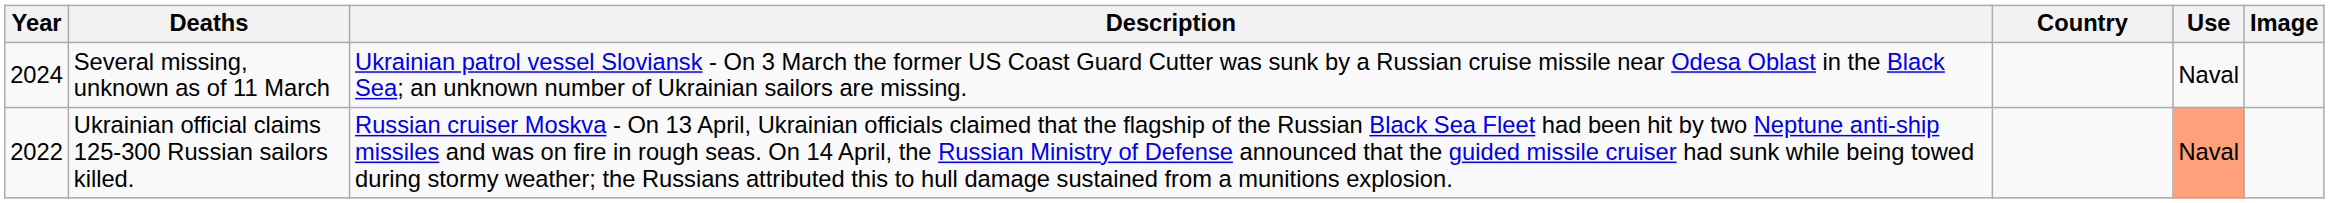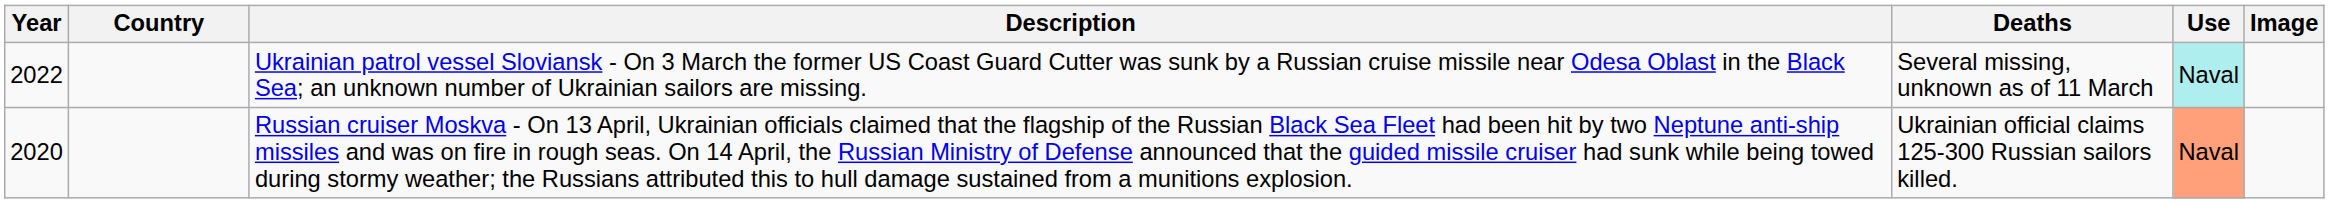columns swapped: (2082, 23) <-> (209, 23)
(37, 74) 2024 -> (37, 74) 2022
(2209, 74) no background -> (2209, 74) paleturquoise background
(37, 152) 2022 -> (37, 152) 2020
